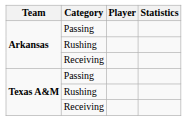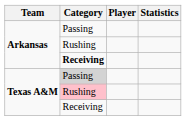(84, 60) normal -> (83, 60) bold
(79, 76) no background -> (78, 76) lightgrey background
(80, 91) no background -> (79, 91) pink background
